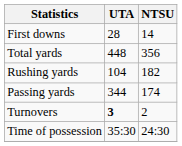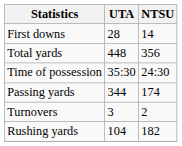rows swapped: (43, 72) <-> (55, 131)
(111, 111) bold -> (111, 111) normal
